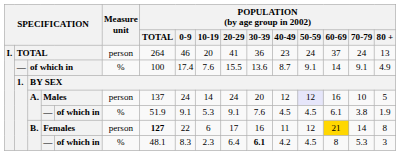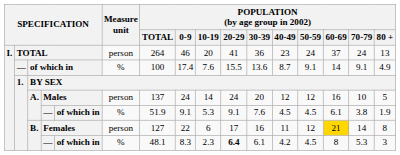(311, 97) lavender background -> (311, 97) no background
(158, 127) bold -> (158, 127) normal
(234, 142) normal -> (234, 142) bold
(259, 142) bold -> (259, 142) normal
